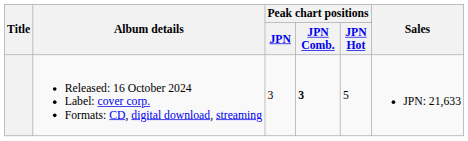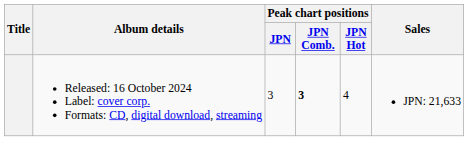(346, 95) 5 -> (346, 95) 4
